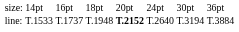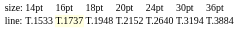(69, 21) no background -> (69, 21) lightyellow background
(130, 21) bold -> (130, 21) normal
